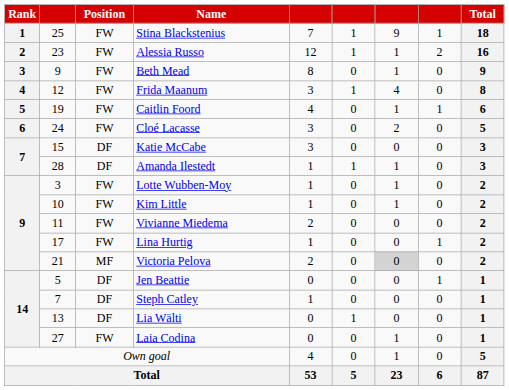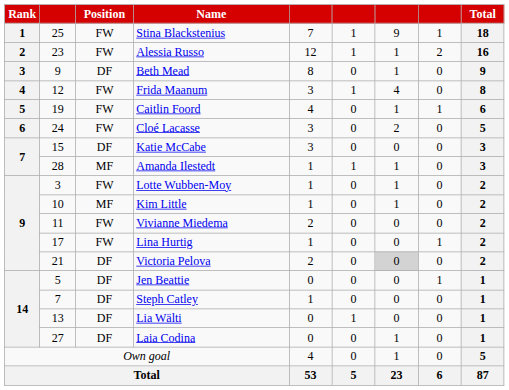(104, 71) FW -> (104, 71) DF
(104, 166) DF -> (104, 166) MF
(104, 204) FW -> (104, 204) MF
(104, 261) MF -> (104, 261) DF
(104, 337) FW -> (104, 337) DF
